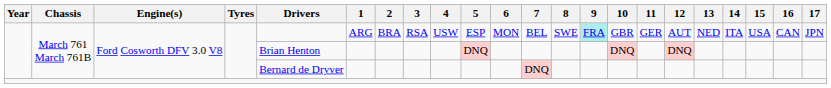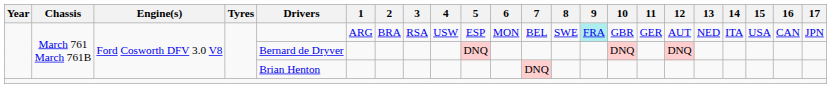(290, 51) Brian Henton -> (301, 51) Bernard de Dryver
(301, 69) Bernard de Dryver -> (290, 69) Brian Henton
